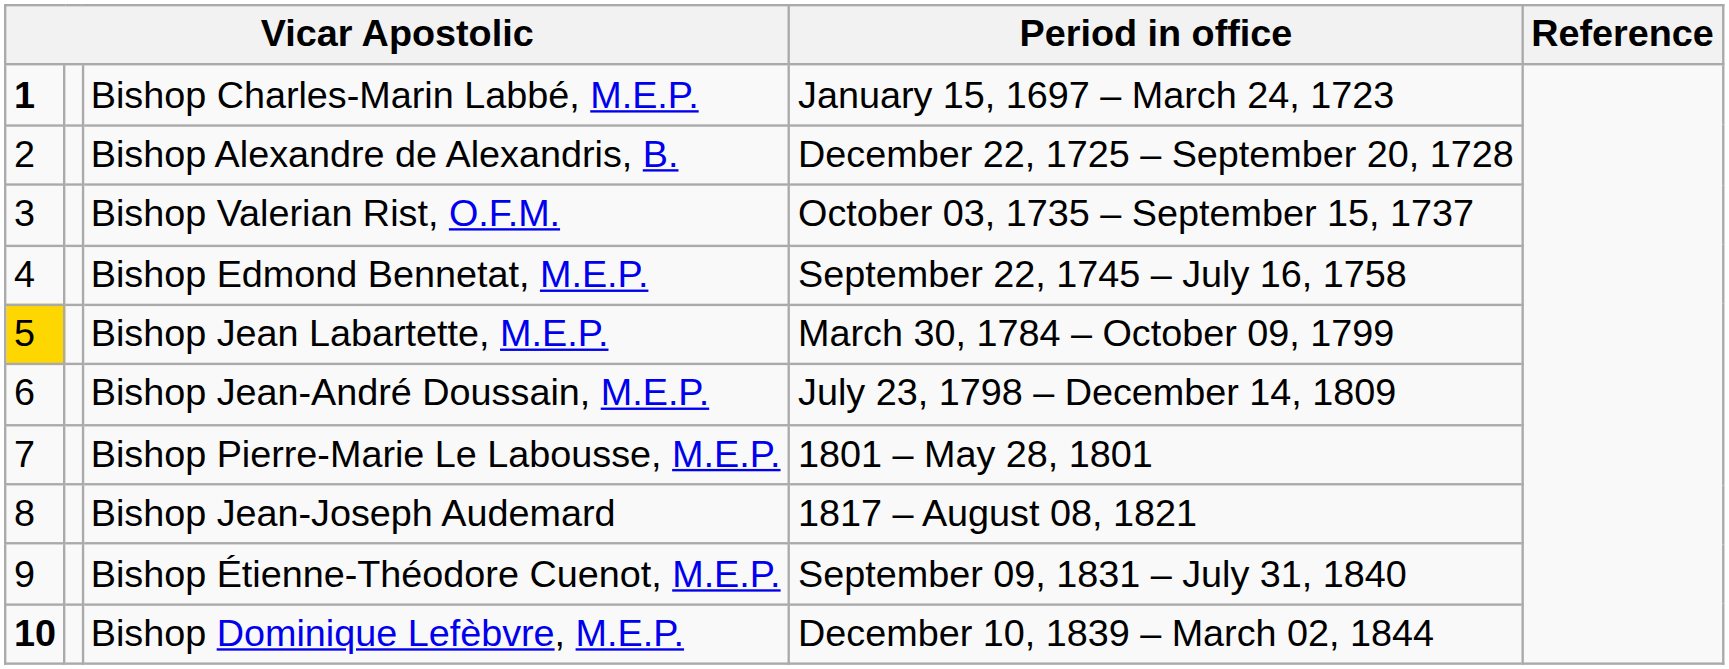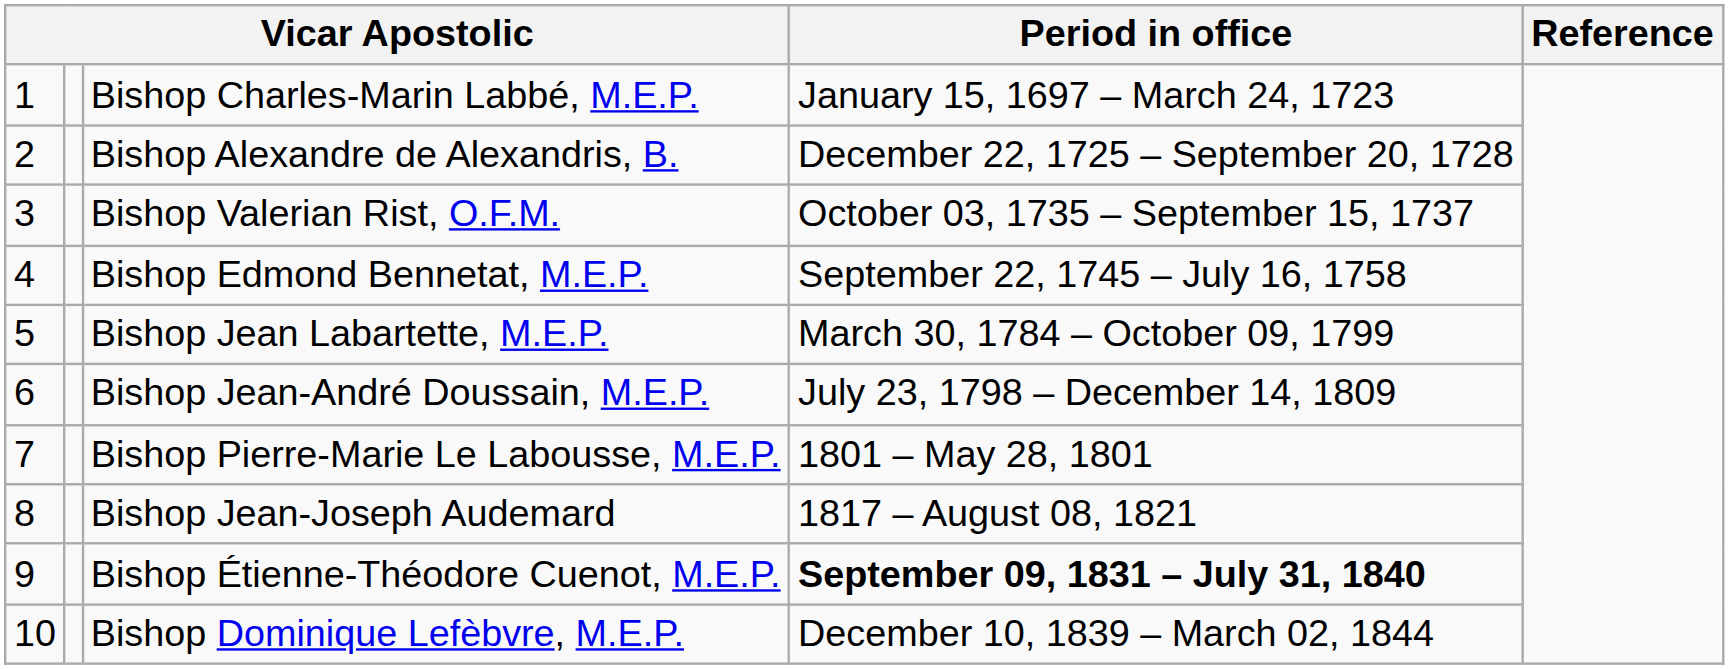(24, 94) bold -> (24, 94) normal
(24, 333) gold background -> (24, 333) no background
(1102, 573) normal -> (1112, 573) bold
(35, 633) bold -> (35, 633) normal
